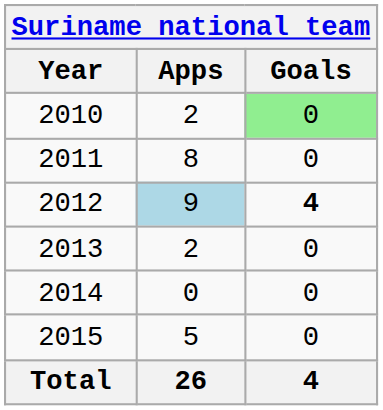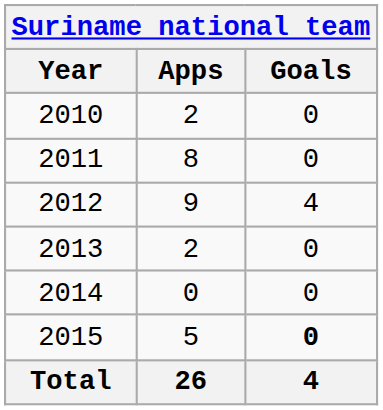(311, 116) lightgreen background -> (311, 116) no background
(191, 204) lightblue background -> (191, 204) no background
(311, 204) bold -> (311, 204) normal
(311, 337) normal -> (311, 337) bold
